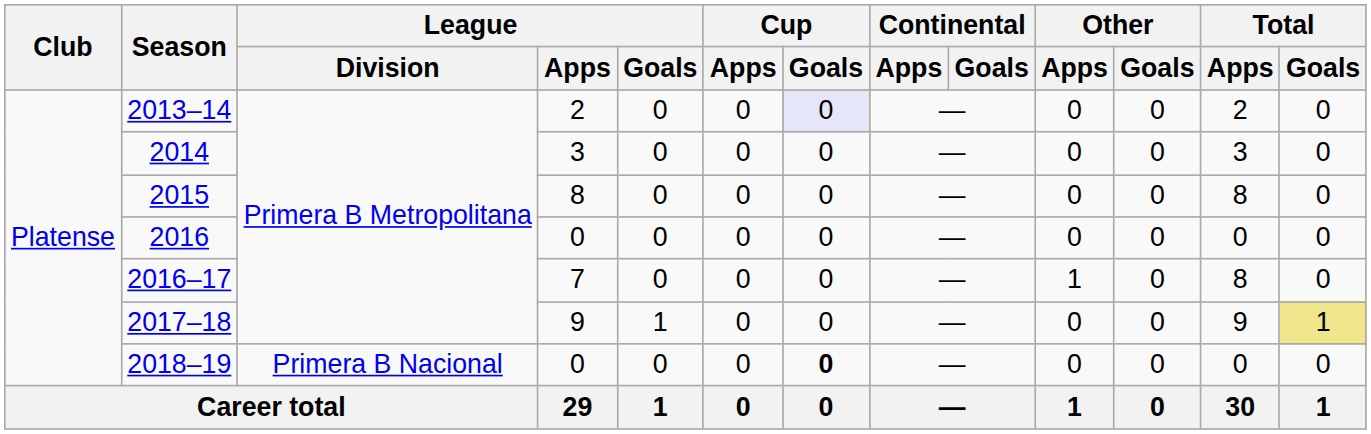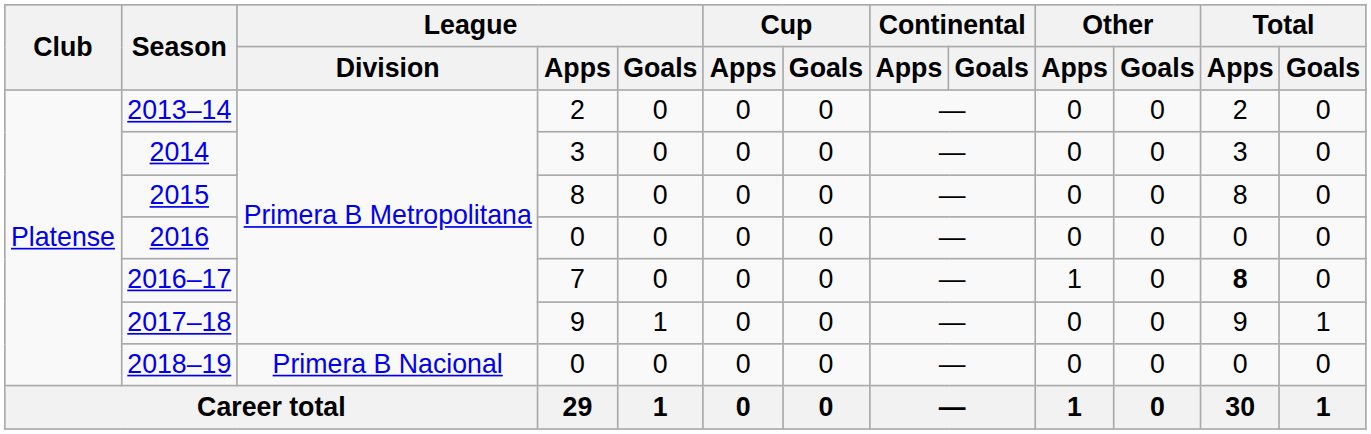(826, 110) lavender background -> (826, 110) no background
(1240, 279) normal -> (1240, 279) bold
(1323, 322) khaki background -> (1323, 322) no background
(826, 364) bold -> (826, 364) normal
